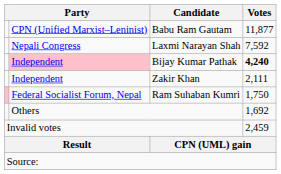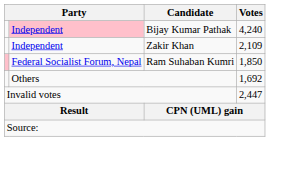- row: (192, 29)
- row: (196, 45)
(257, 62) bold -> (251, 29) normal
(257, 78) 2,111 -> (251, 45) 2,109
(257, 95) 1,750 -> (251, 62) 1,850
(257, 128) 2,459 -> (251, 95) 2,447
